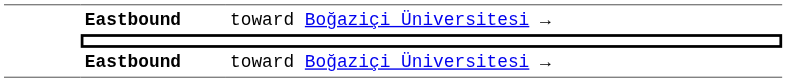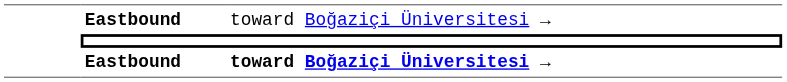(390, 62) normal -> (390, 62) bold
